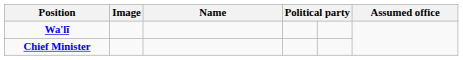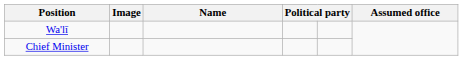(57, 30) bold -> (57, 30) normal
(57, 47) bold -> (57, 47) normal
